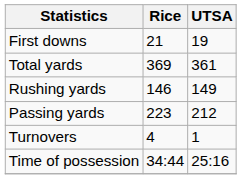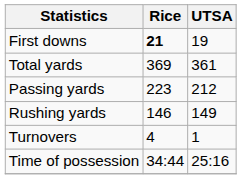(155, 40) normal -> (155, 40) bold
rows swapped: (57, 89) <-> (57, 113)
